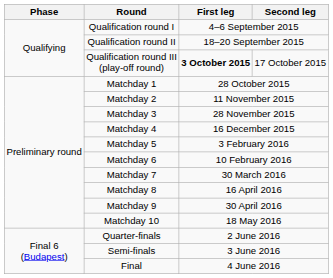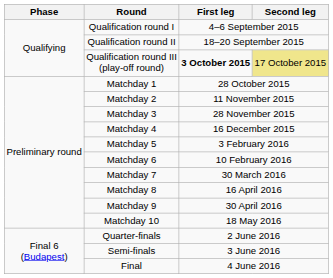(290, 63) no background -> (290, 63) khaki background
